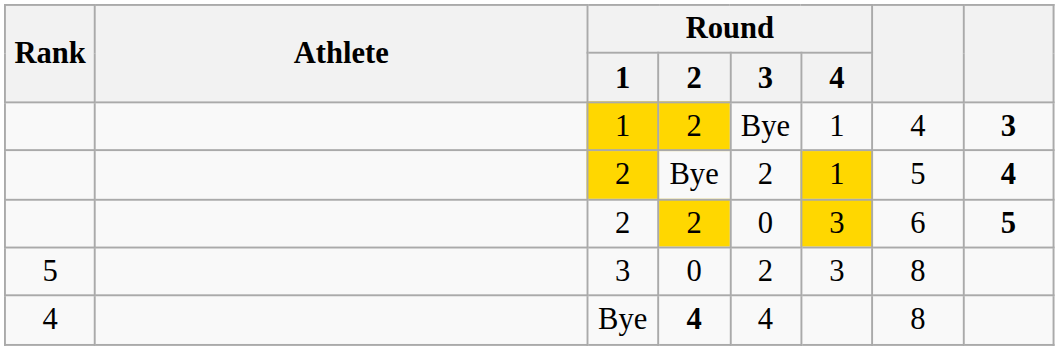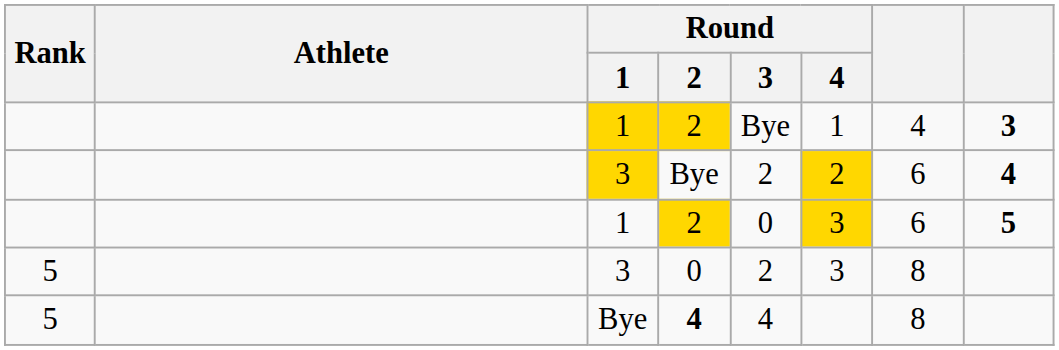(623, 174) 2 -> (623, 174) 3
(837, 174) 1 -> (837, 174) 2
(918, 174) 5 -> (918, 174) 6
(623, 222) 2 -> (623, 222) 1
(50, 319) 4 -> (50, 319) 5
